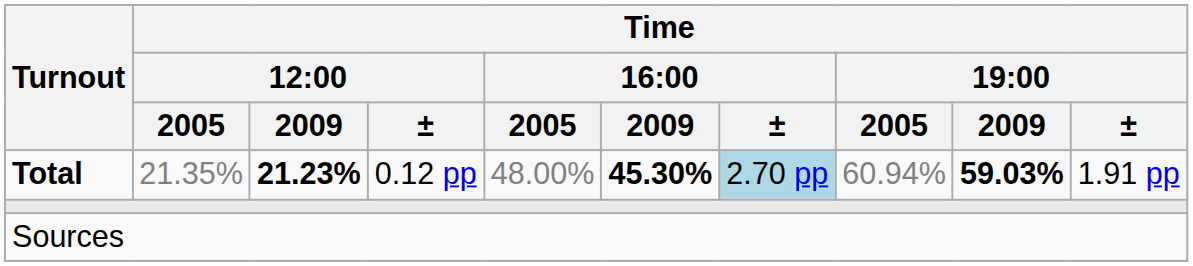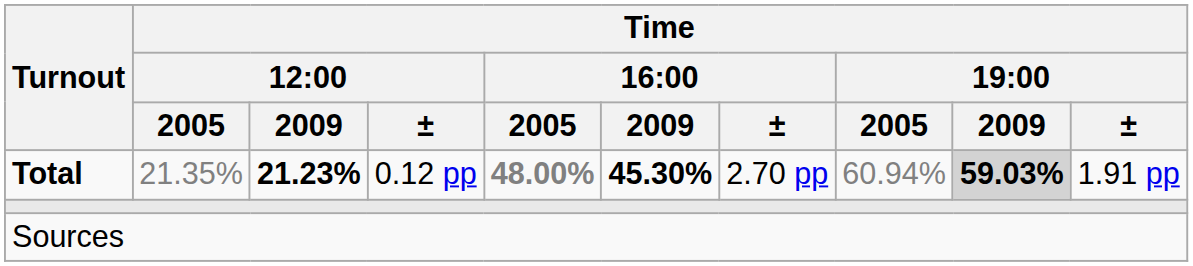(543, 174) normal -> (543, 174) bold
(777, 174) lightblue background -> (777, 174) no background
(1012, 174) no background -> (1012, 174) lightgrey background
